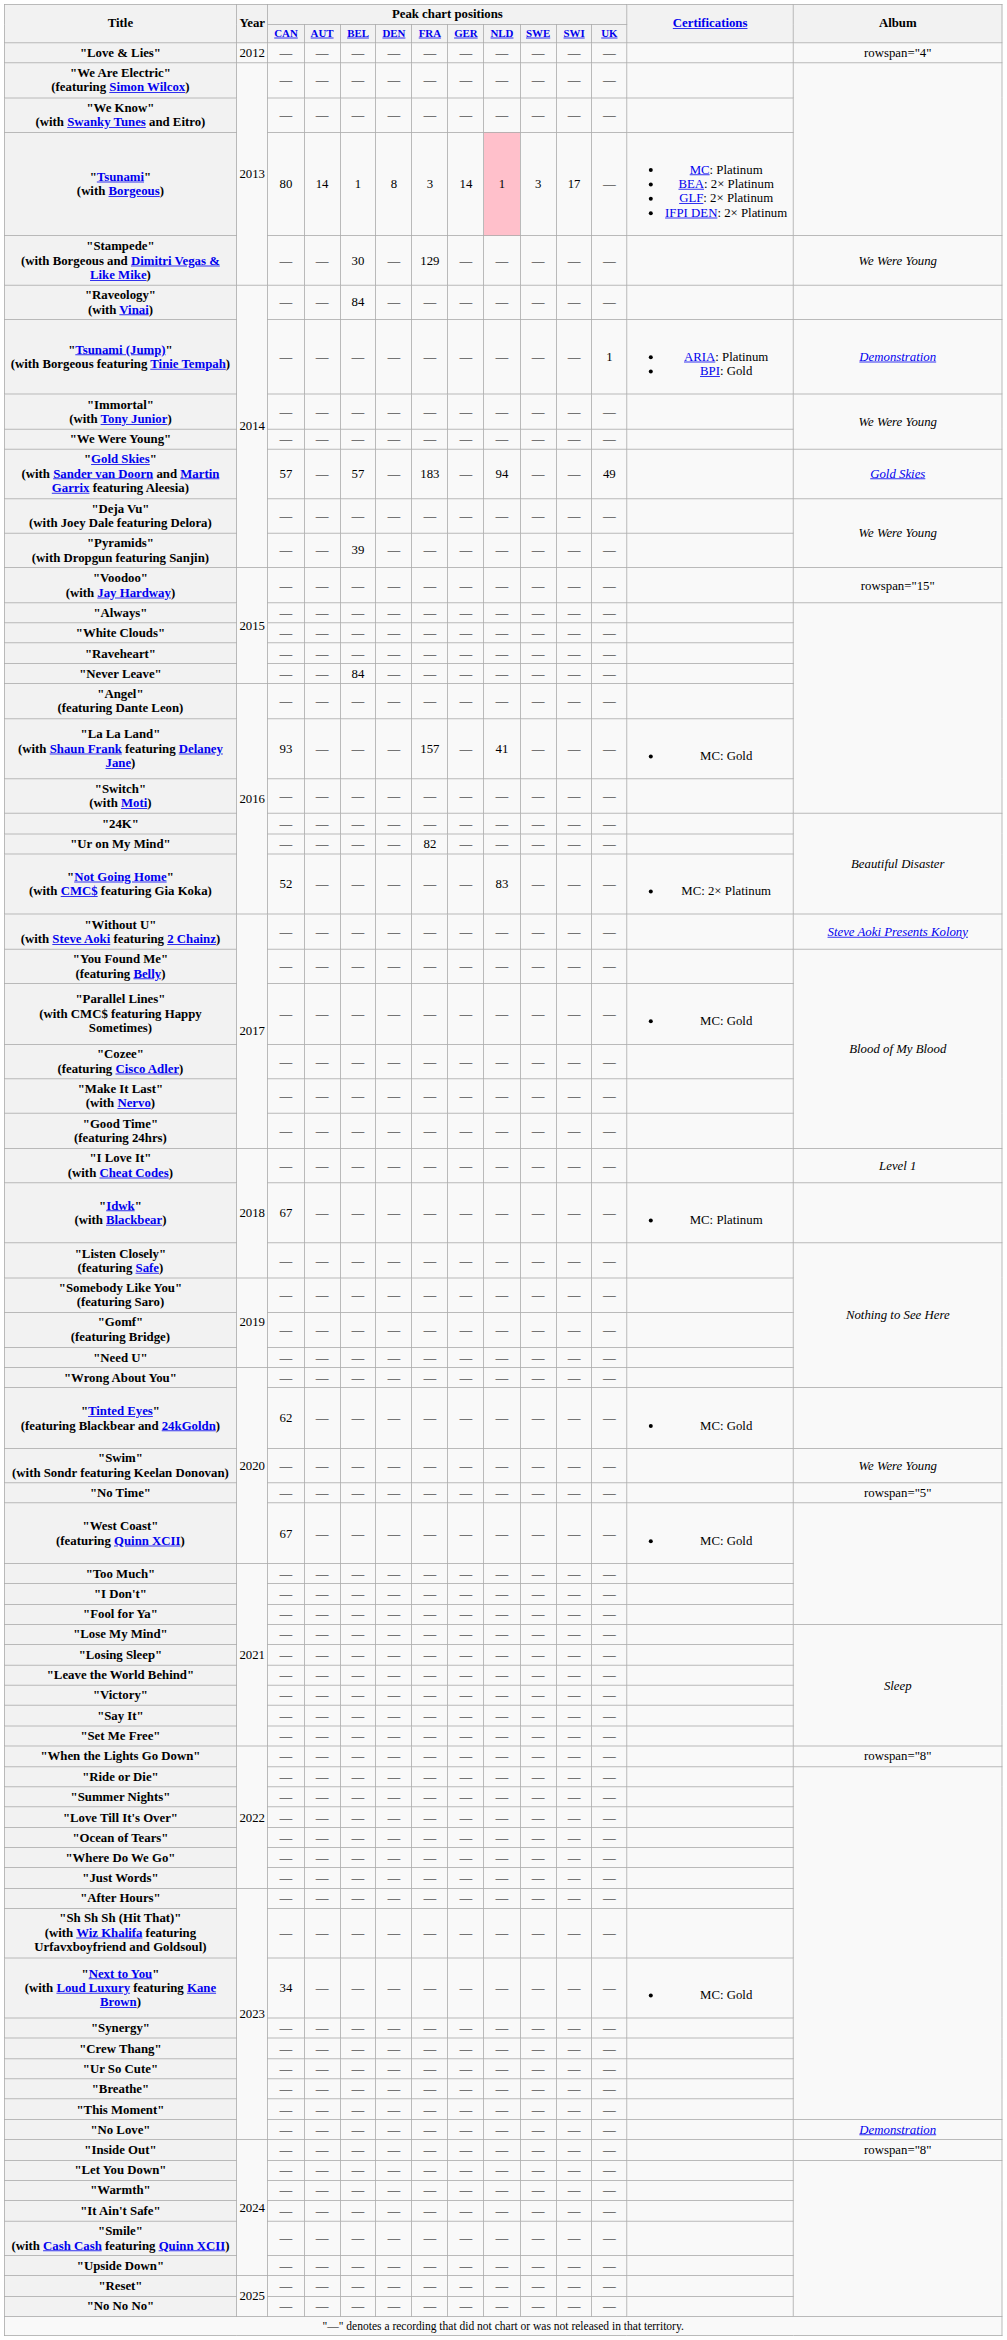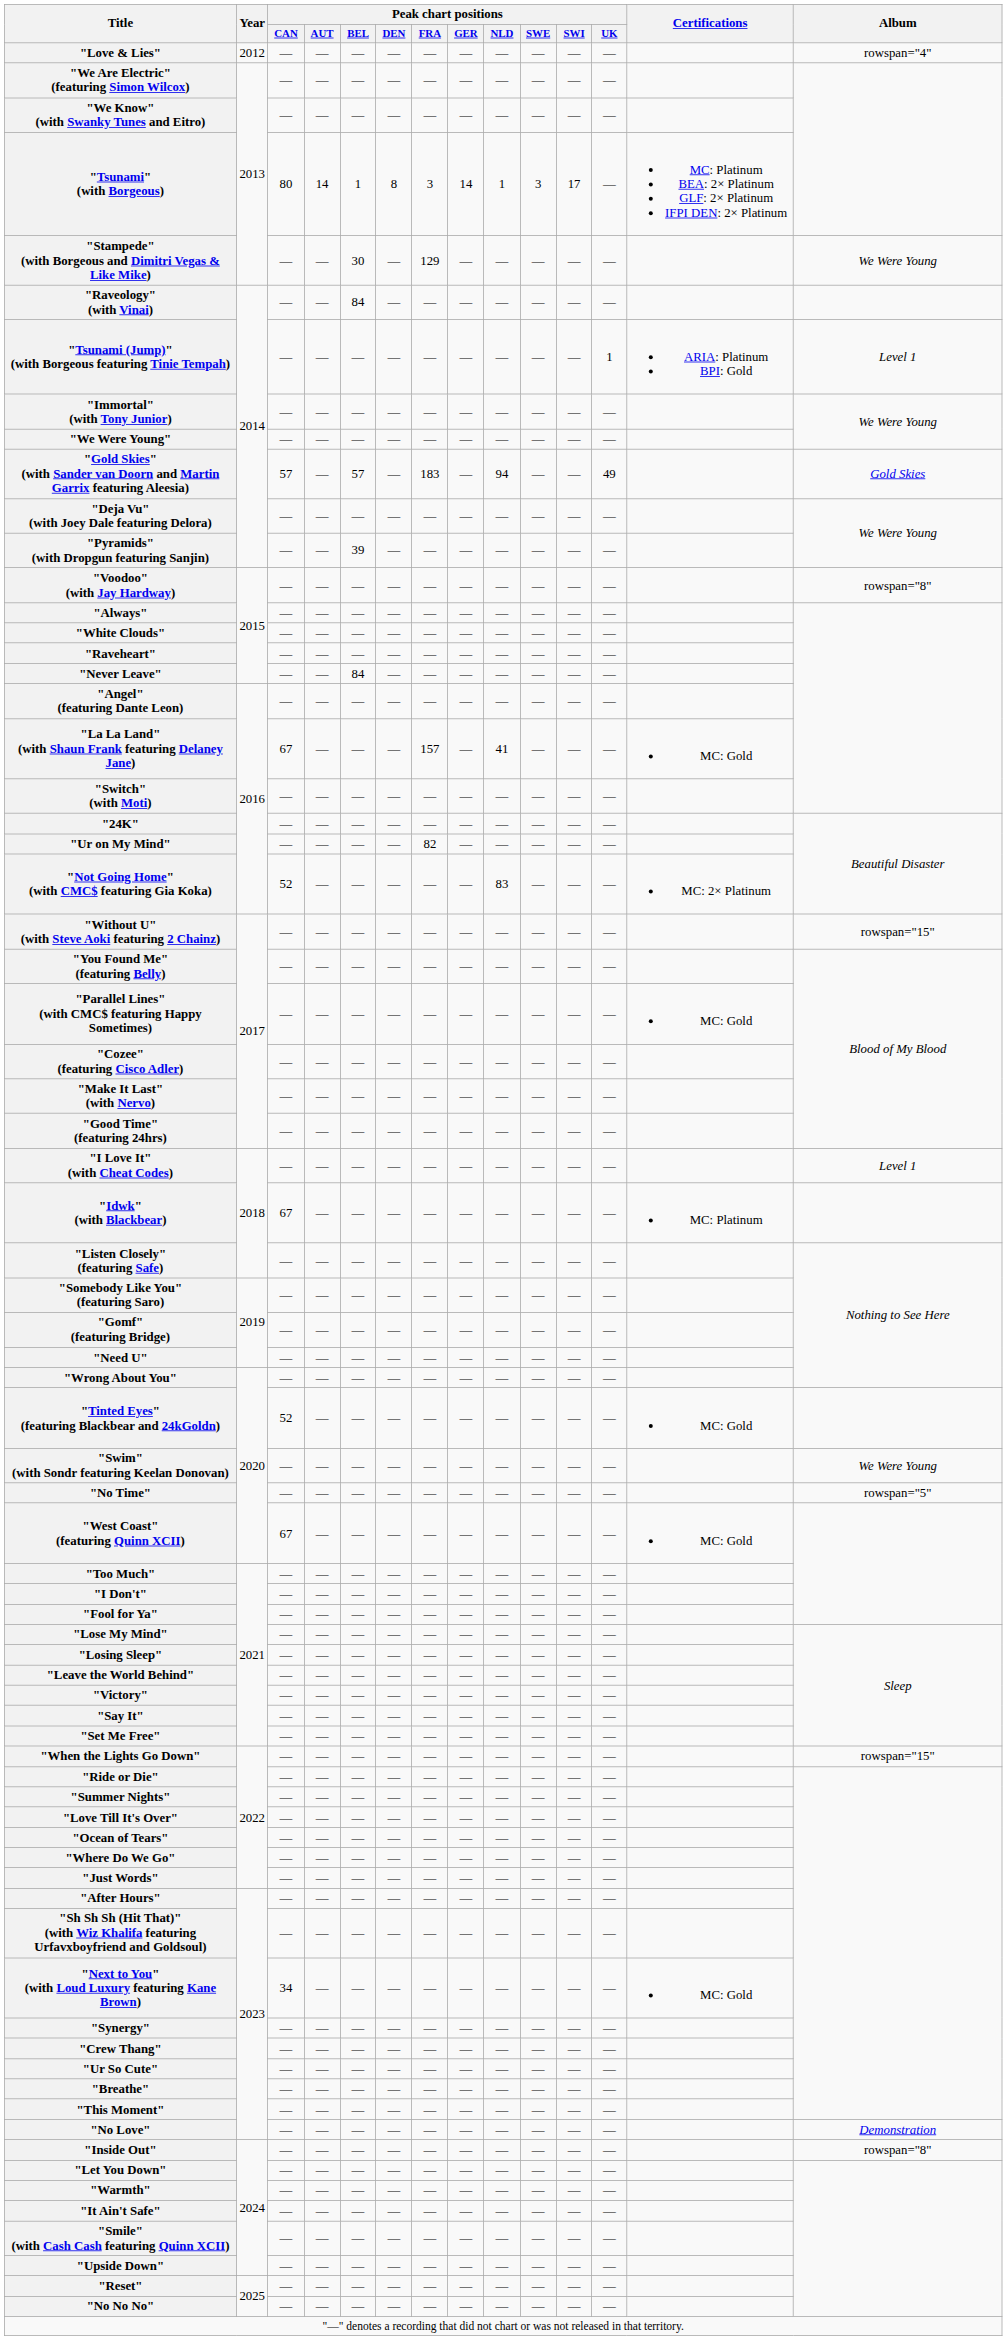(502, 184) pink background -> (502, 184) no background
(898, 357) Demonstration -> (898, 357) Level 1
(898, 585) rowspan="15" -> (898, 585) rowspan="8"
(286, 748) 93 -> (286, 748) 67
(898, 931) Steve Aoki Presents Kolony -> (898, 931) rowspan="15"
(286, 1418) 62 -> (286, 1418) 52
(898, 1756) rowspan="8" -> (898, 1756) rowspan="15"
